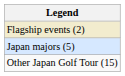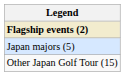(46, 29) normal -> (47, 29) bold
